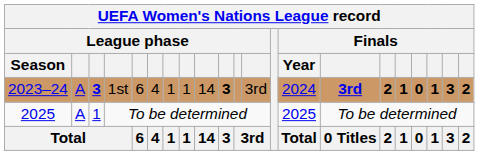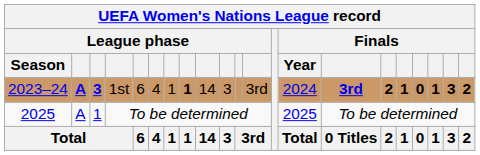(80, 89) normal -> (80, 89) bold
(187, 89) normal -> (187, 89) bold
(226, 89) bold -> (227, 89) normal
